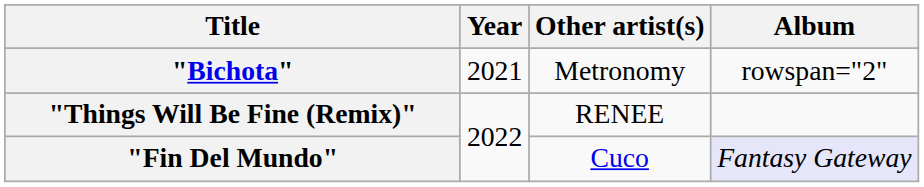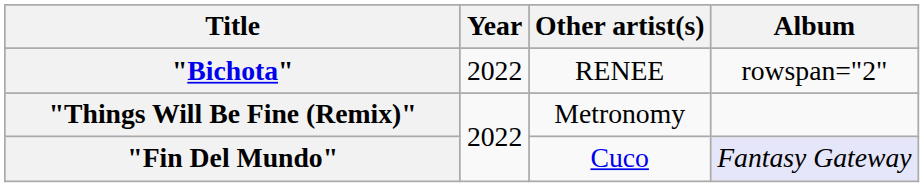(495, 70) 2021 -> (495, 70) 2022
(620, 70) Metronomy -> (620, 70) RENEE
(620, 114) RENEE -> (620, 114) Metronomy
